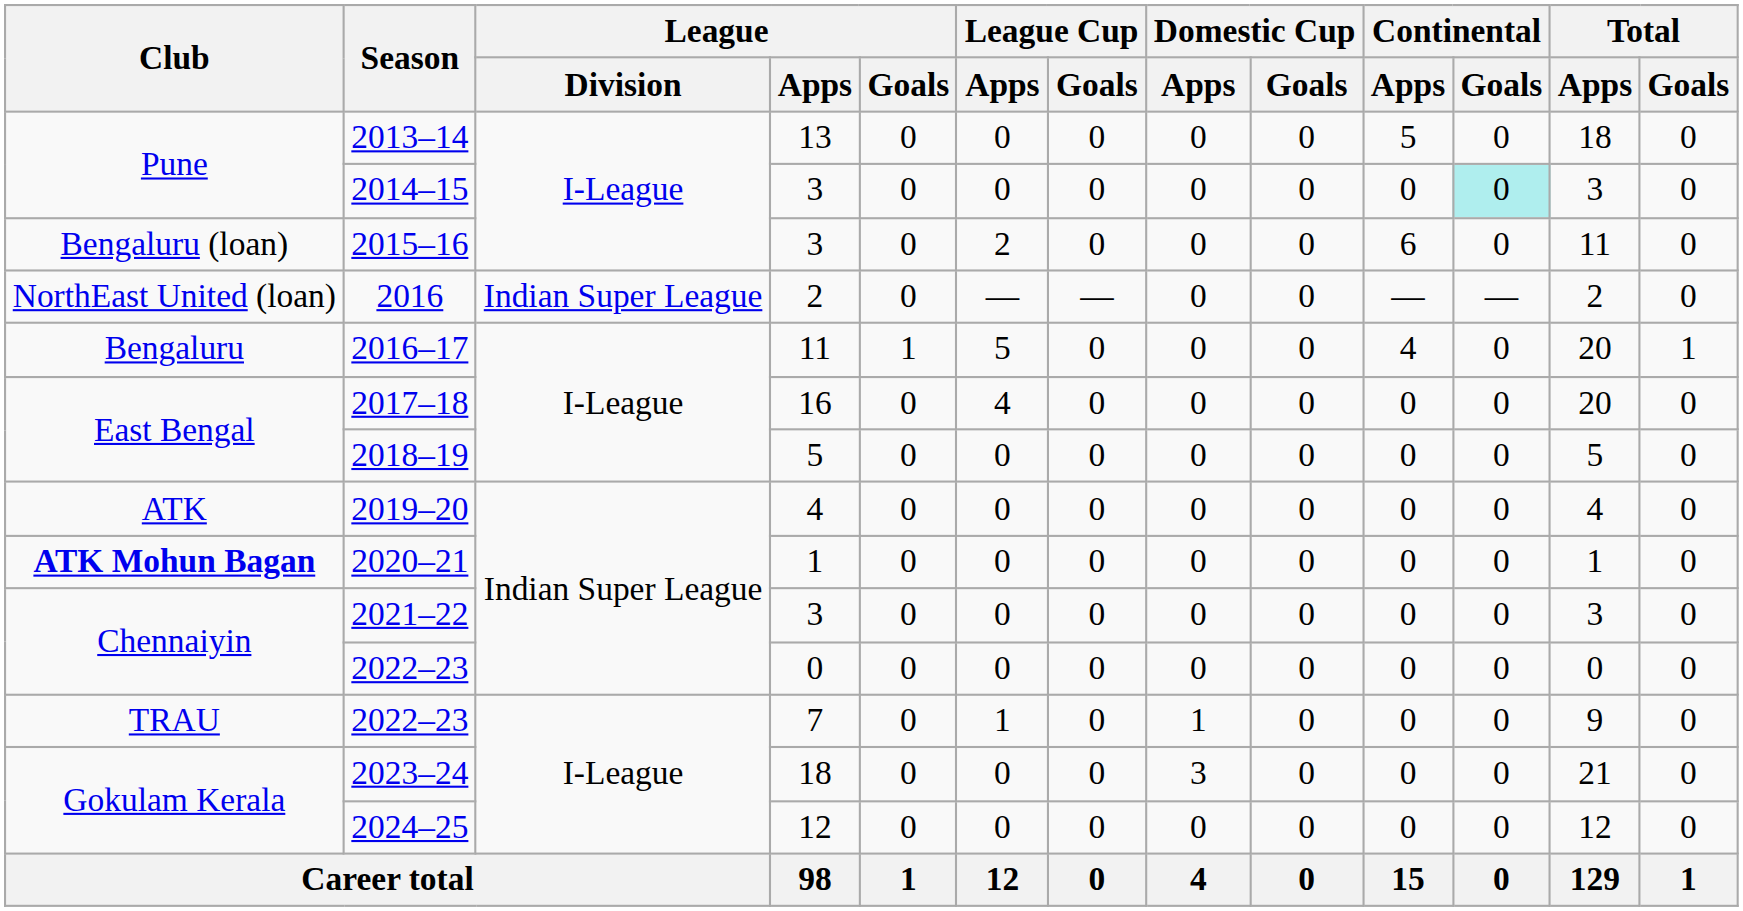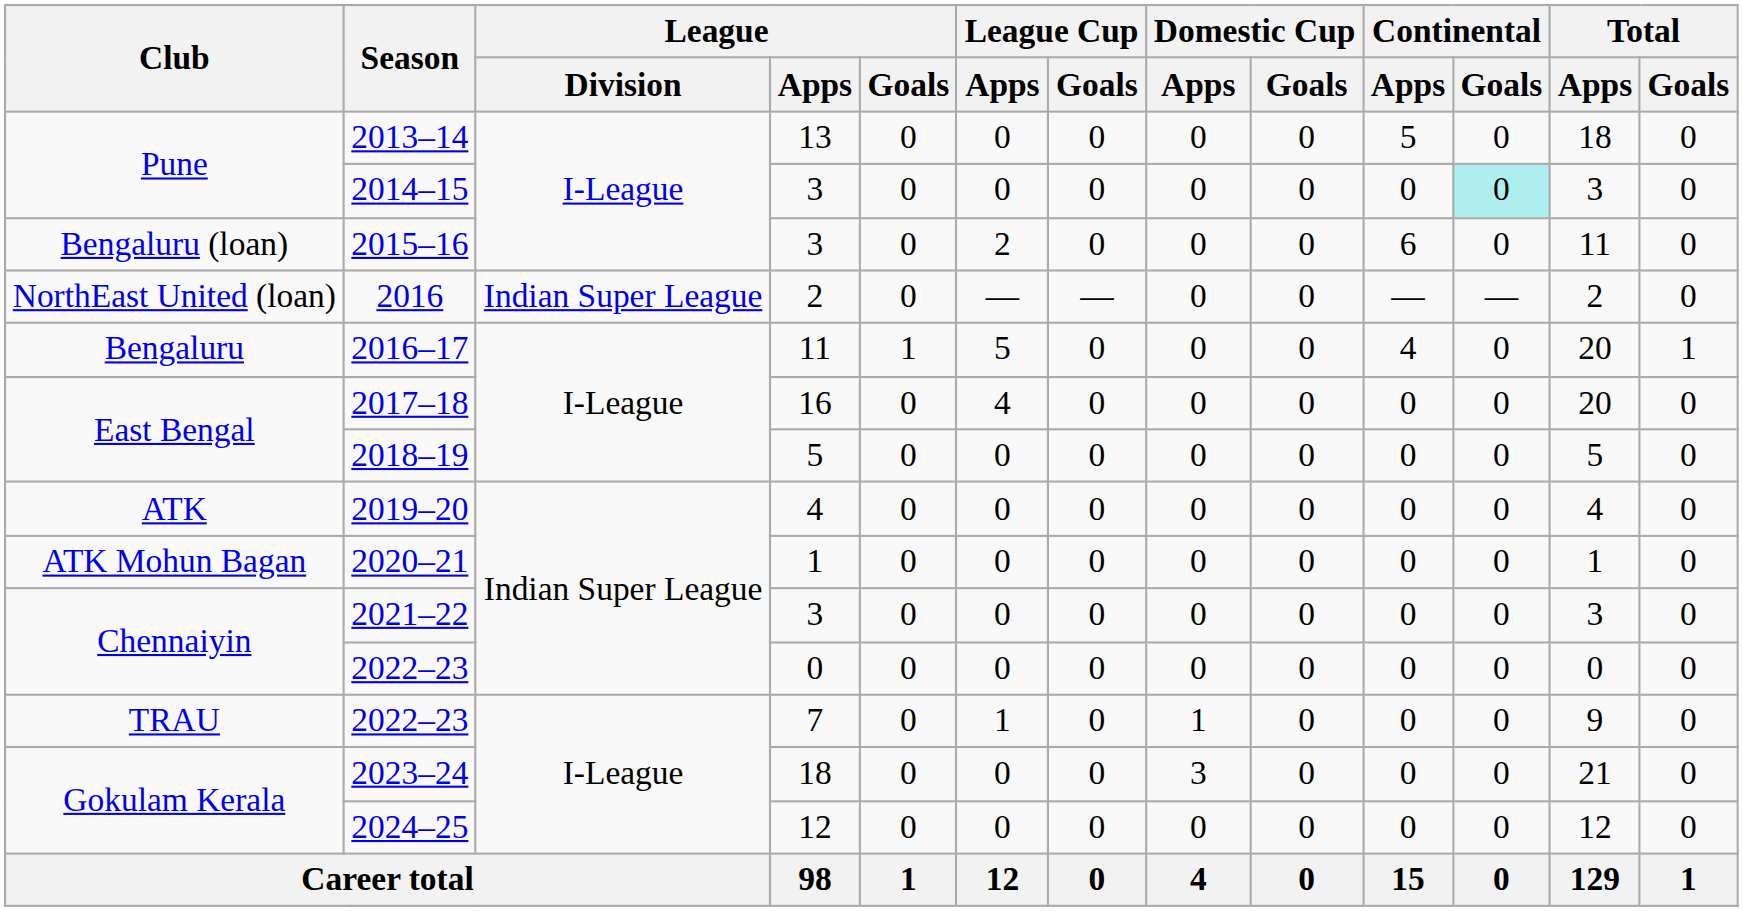(174, 561) bold -> (174, 561) normal
